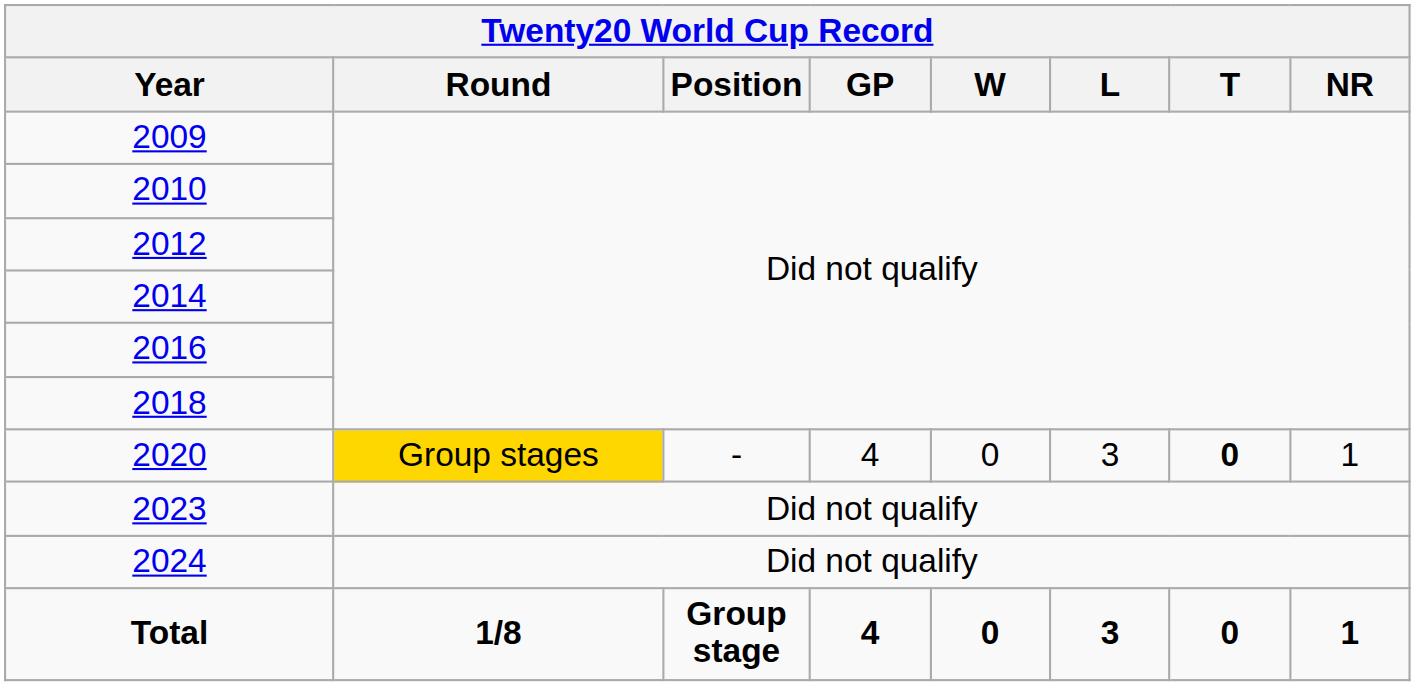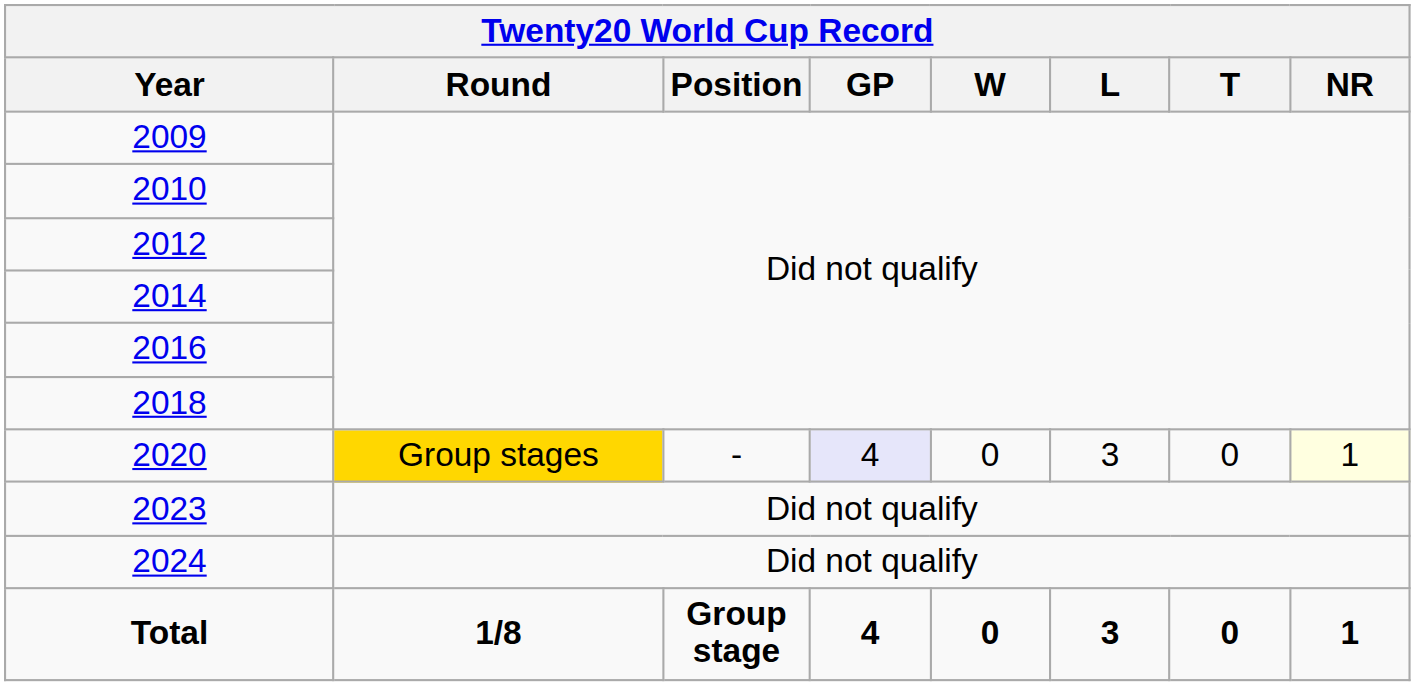(870, 455) no background -> (870, 455) lavender background
(1230, 455) bold -> (1230, 455) normal
(1350, 455) no background -> (1350, 455) lightyellow background
